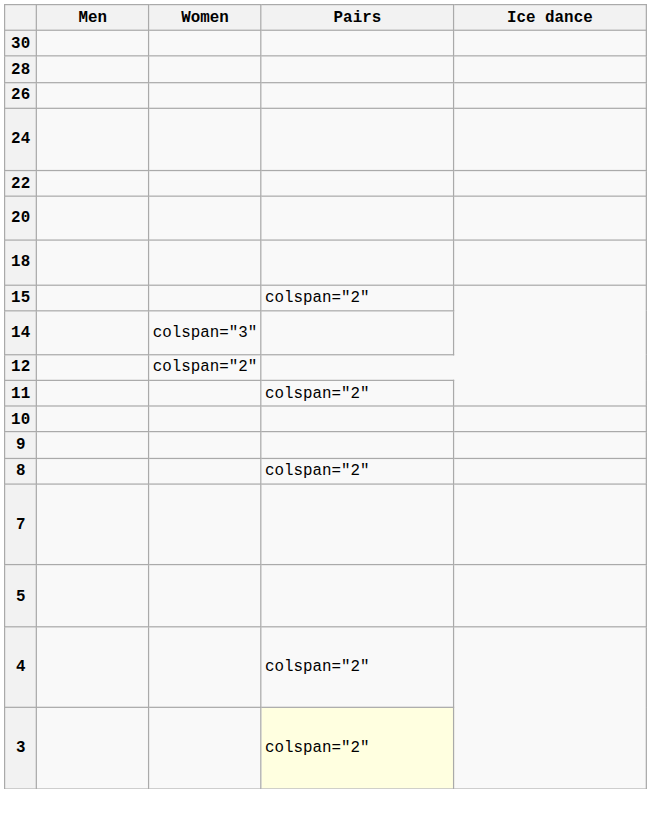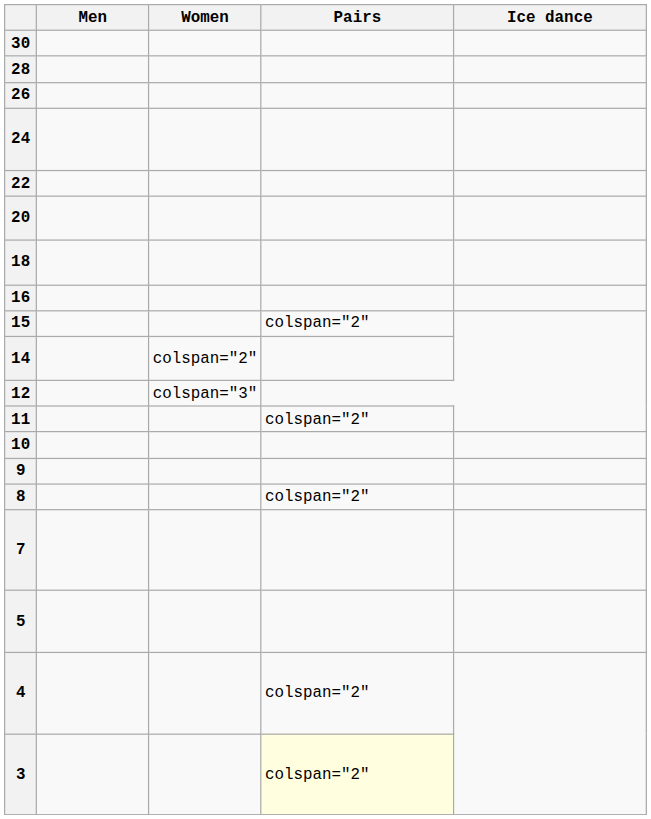+ row: (21, 298)
(205, 333) colspan="3" -> (205, 358) colspan="2"
(205, 368) colspan="2" -> (205, 393) colspan="3"
